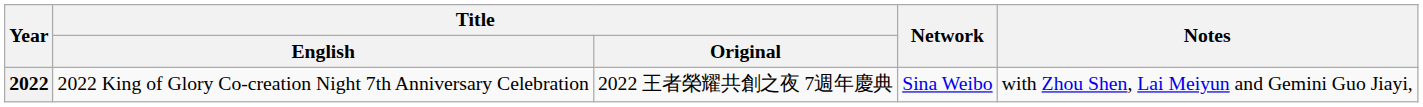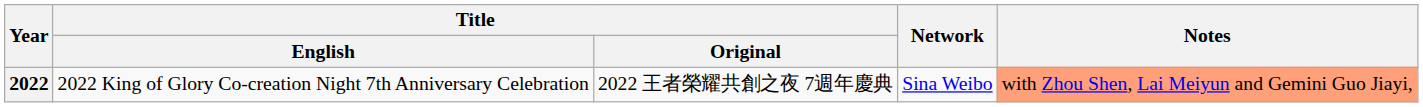(1207, 84) no background -> (1207, 84) lightsalmon background
